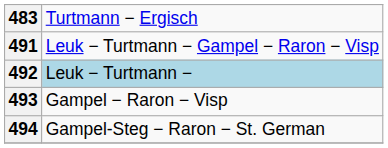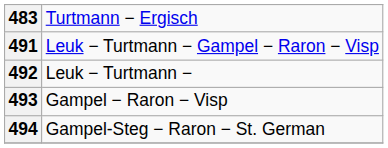(119, 73) lightblue background -> (119, 73) no background
